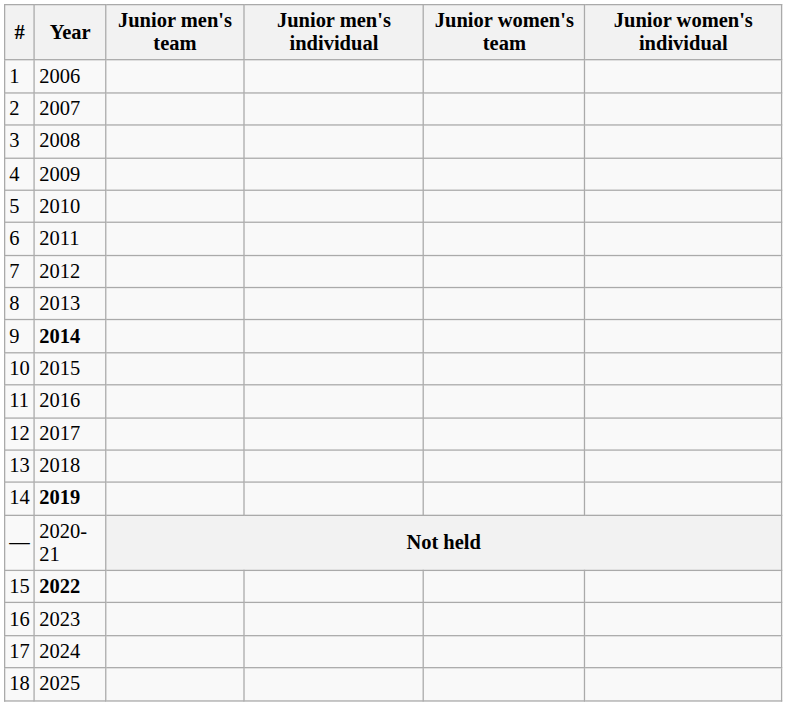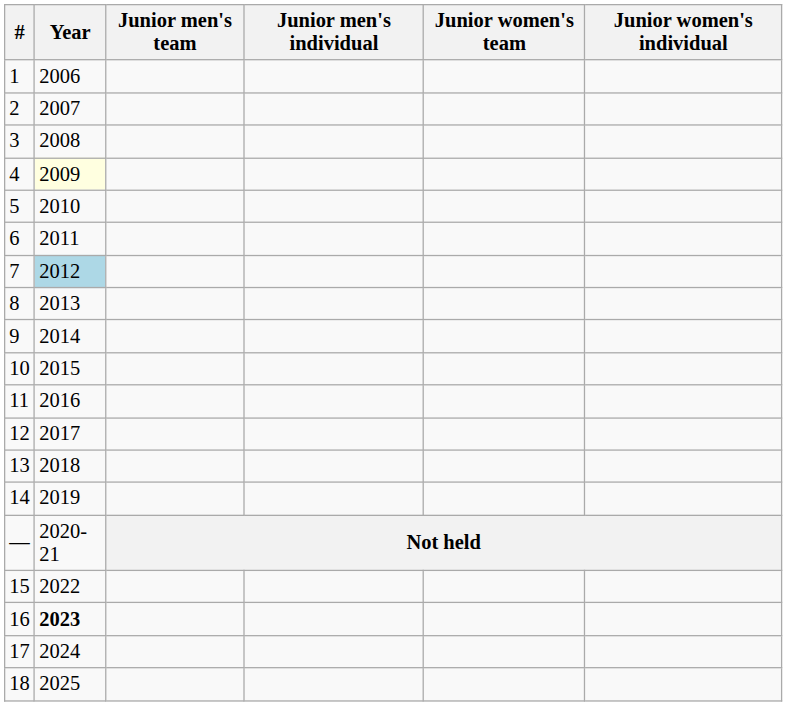(60, 173) no background -> (60, 173) lightyellow background
(60, 271) no background -> (60, 271) lightblue background
(60, 336) bold -> (60, 336) normal
(60, 498) bold -> (60, 498) normal
(60, 586) bold -> (60, 586) normal
(60, 618) normal -> (60, 618) bold
